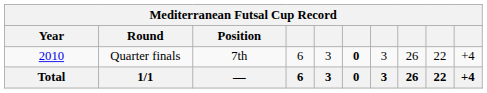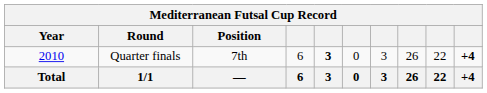(328, 57) normal -> (328, 57) bold
(356, 57) bold -> (356, 57) normal
(468, 57) normal -> (468, 57) bold
